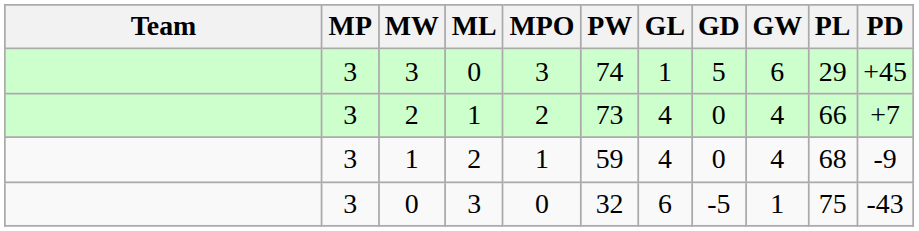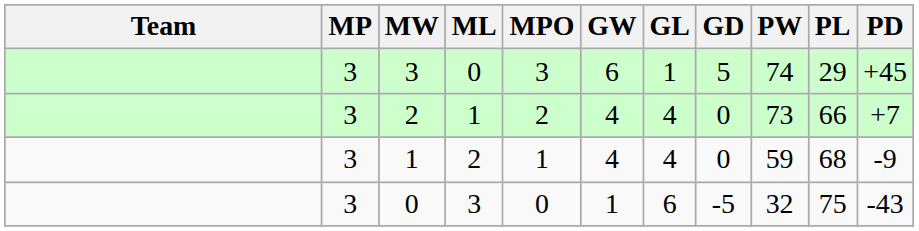columns swapped: (777, 26) <-> (610, 26)
